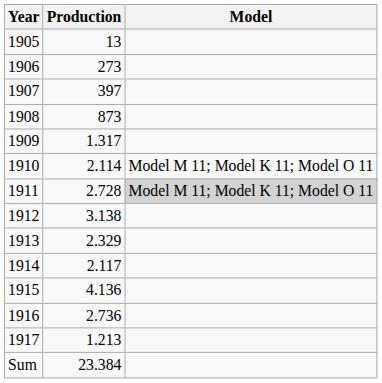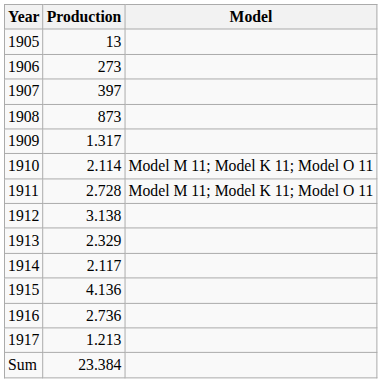(251, 191) lightgrey background -> (251, 191) no background
